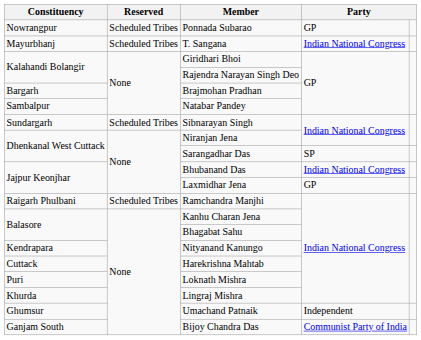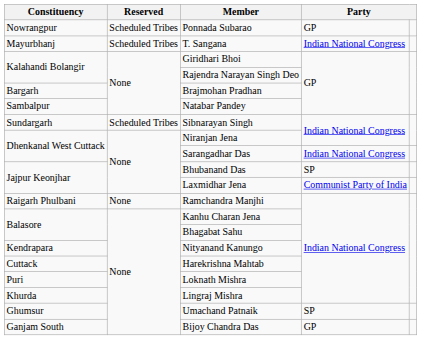(309, 153) SP -> (354, 153) Indian National Congress
(354, 169) Indian National Congress -> (309, 169) SP
(310, 185) GP -> (355, 185) Communist Party of India
(144, 201) Scheduled Tribes -> (120, 201) None
(328, 311) Independent -> (309, 311) SP
(355, 327) Communist Party of India -> (310, 327) GP
